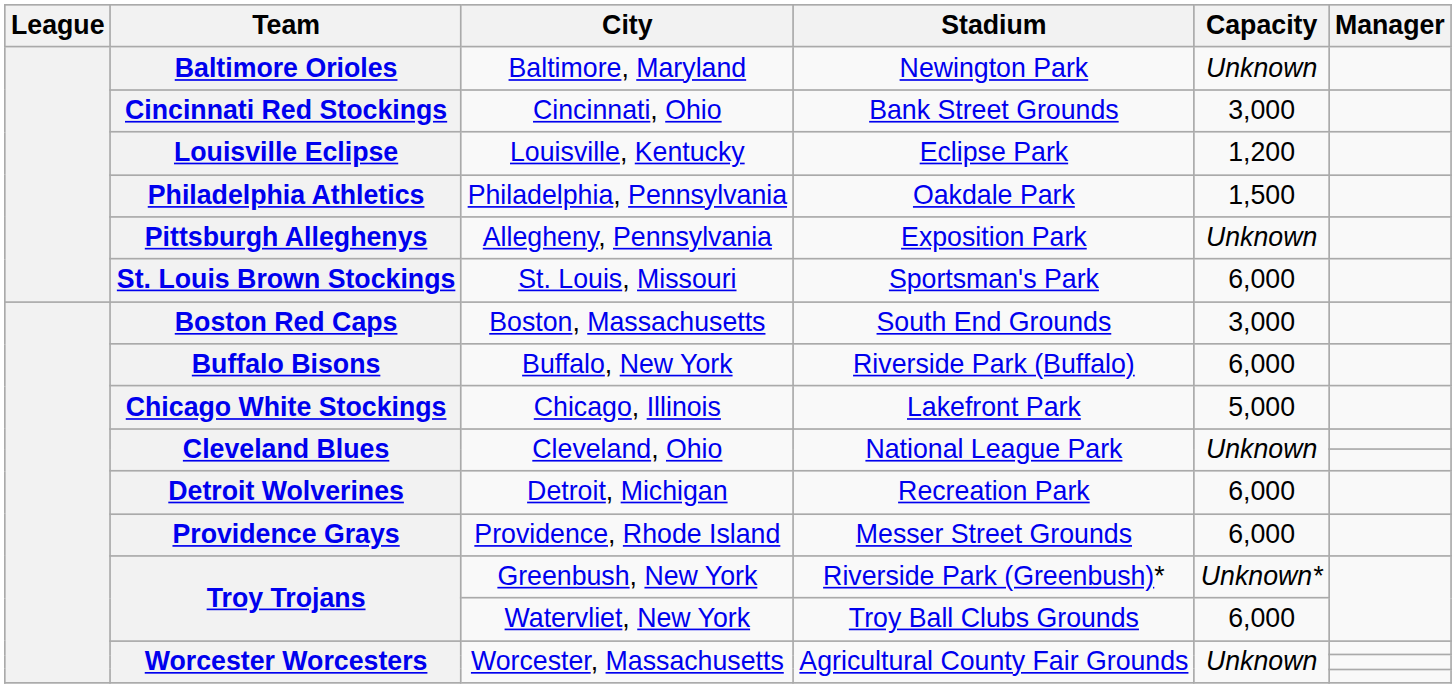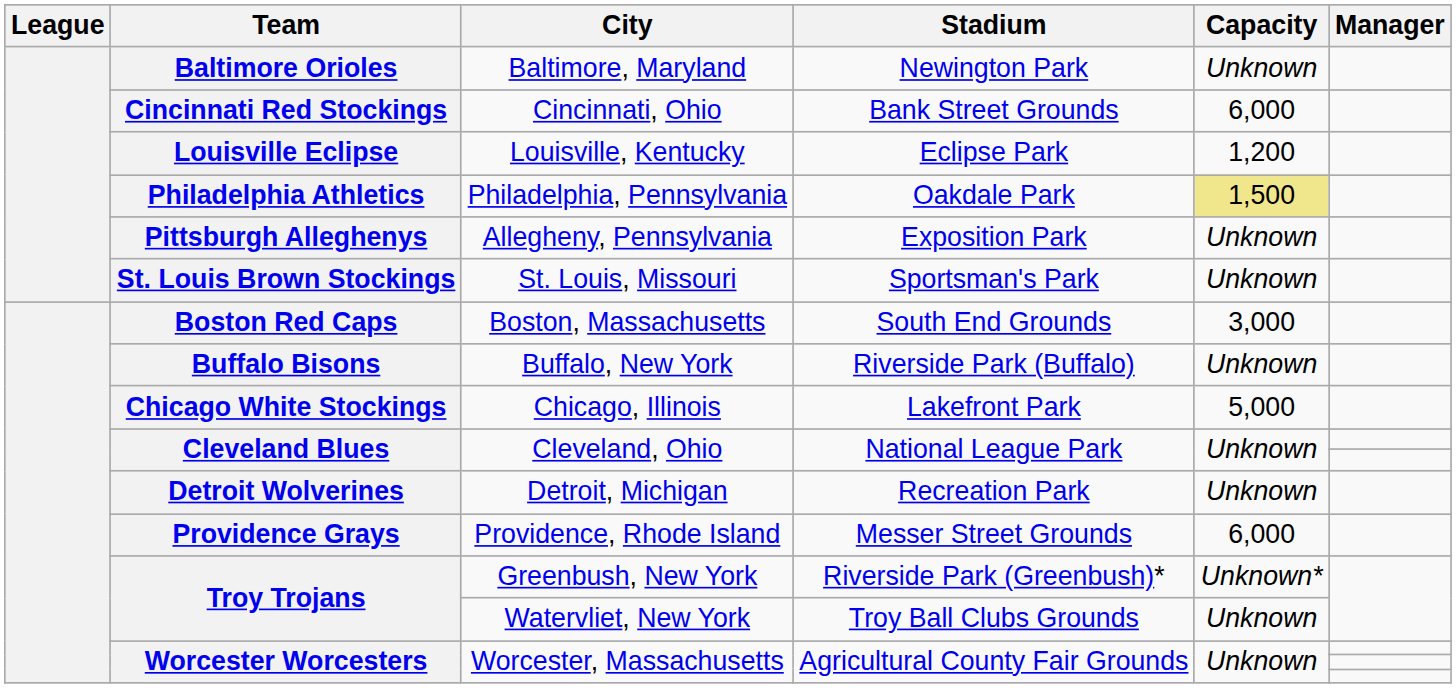(1262, 110) 3,000 -> (1262, 110) 6,000
(1262, 195) no background -> (1262, 195) khaki background
(1262, 279) 6,000 -> (1262, 279) Unknown
(1262, 364) 6,000 -> (1262, 364) Unknown
(1262, 491) 6,000 -> (1262, 491) Unknown
(1262, 618) 6,000 -> (1262, 618) Unknown
